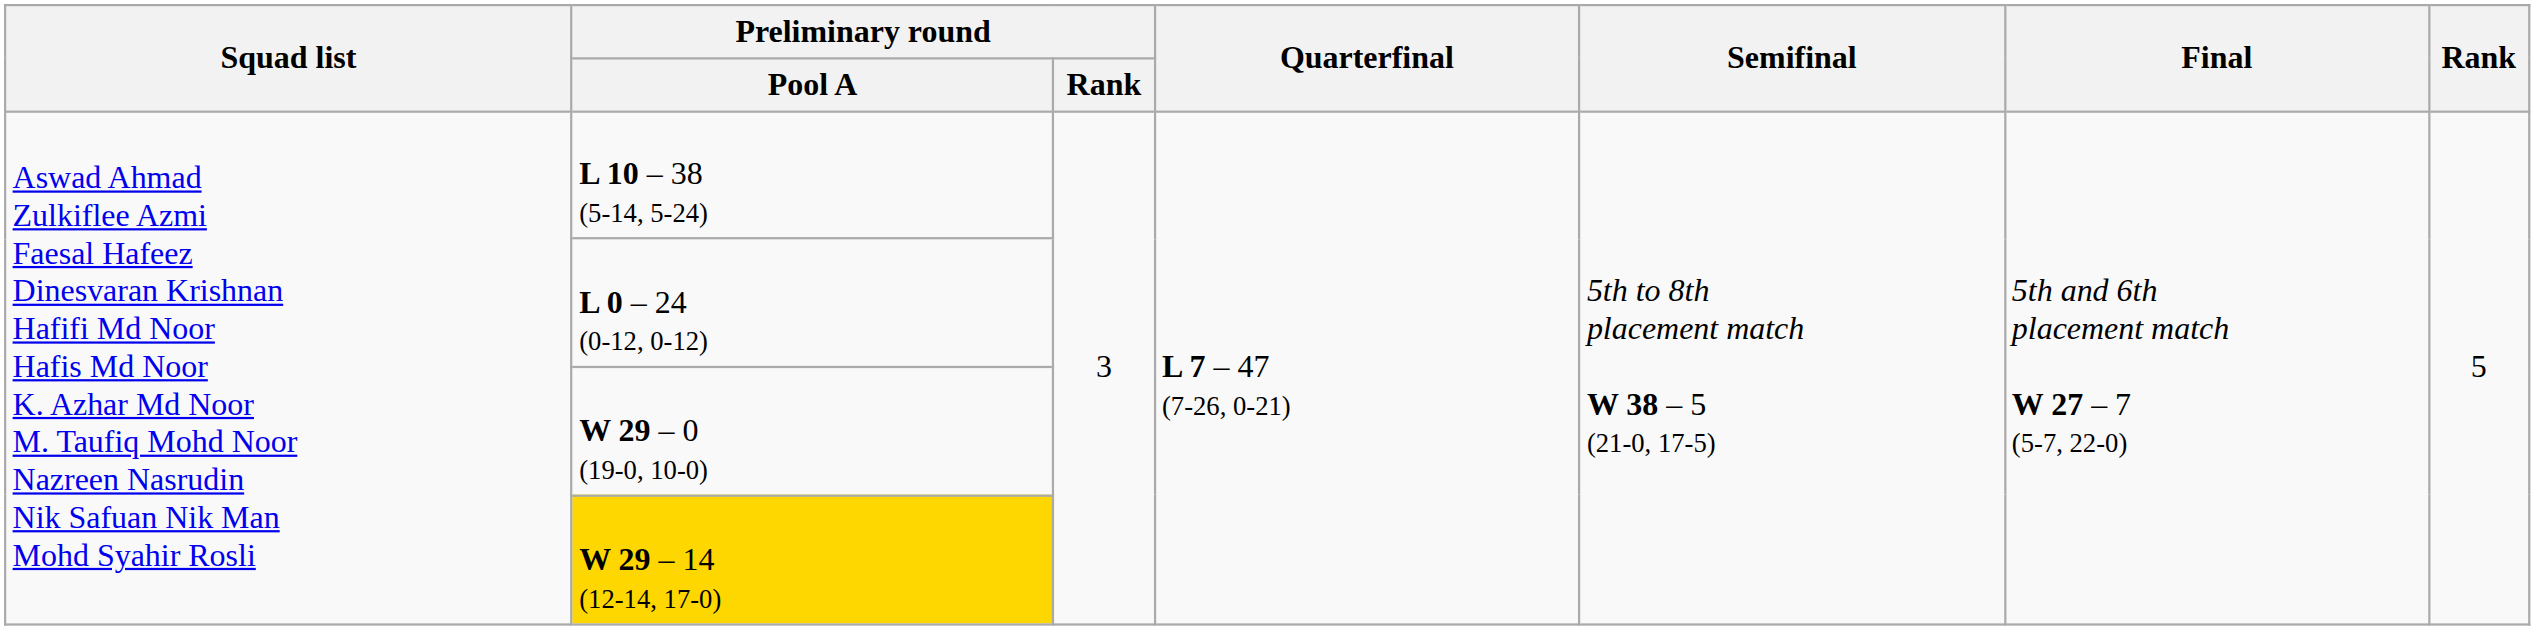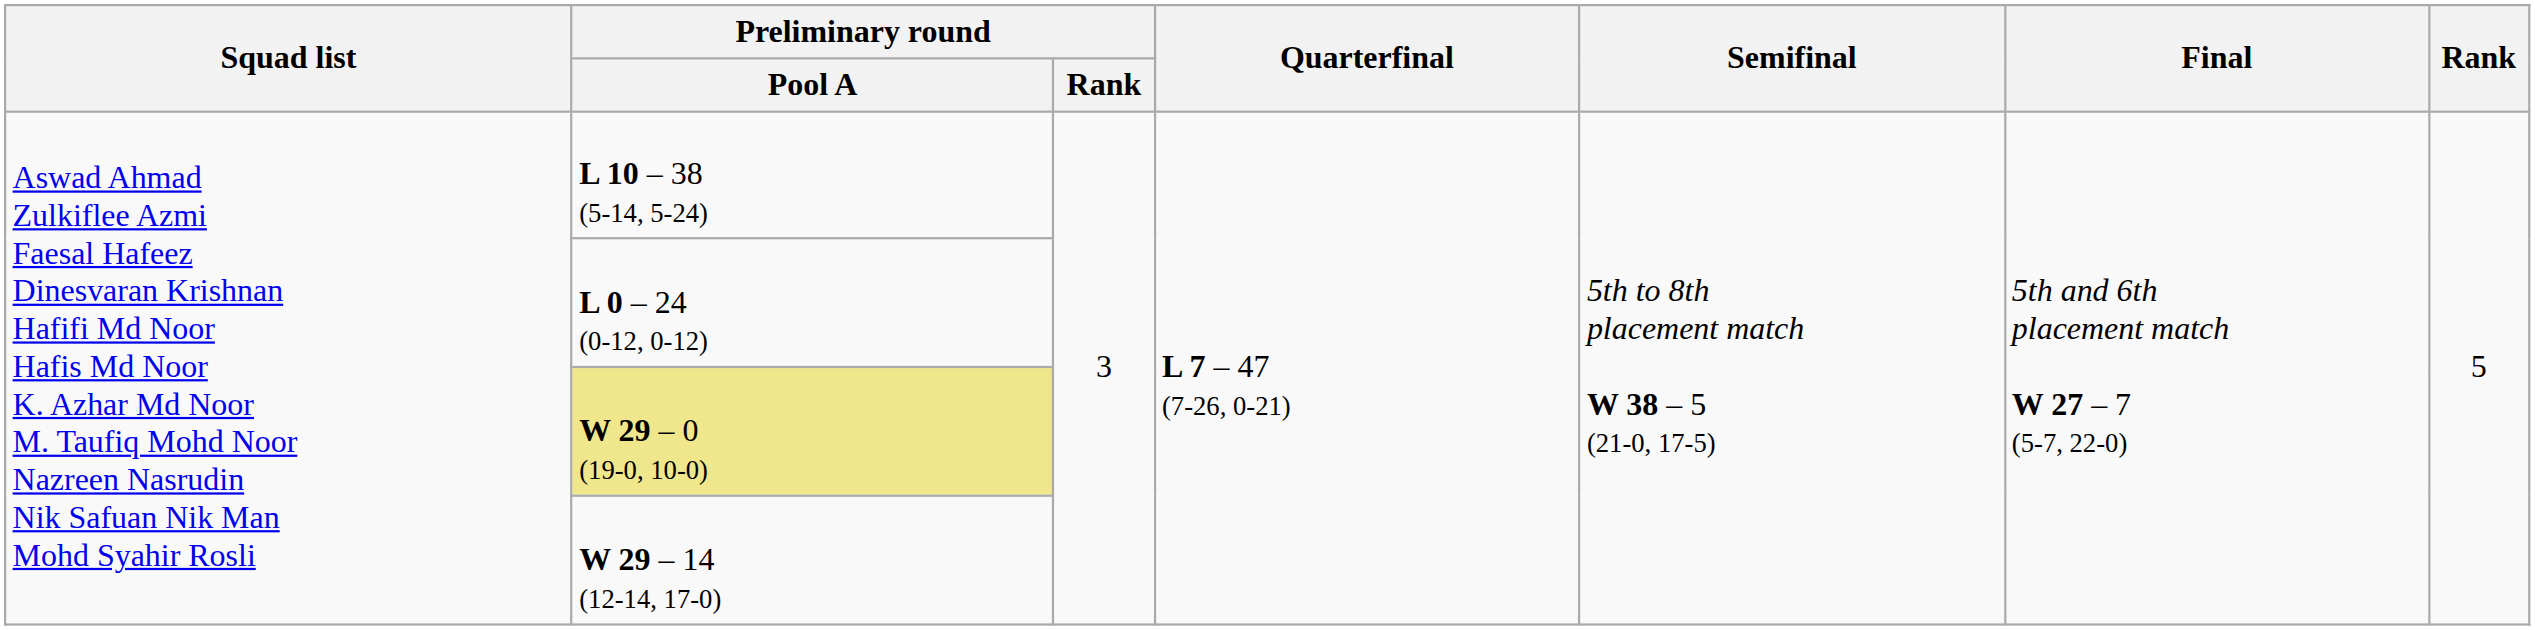(644, 449) no background -> (644, 449) khaki background
(650, 577) gold background -> (650, 577) no background
